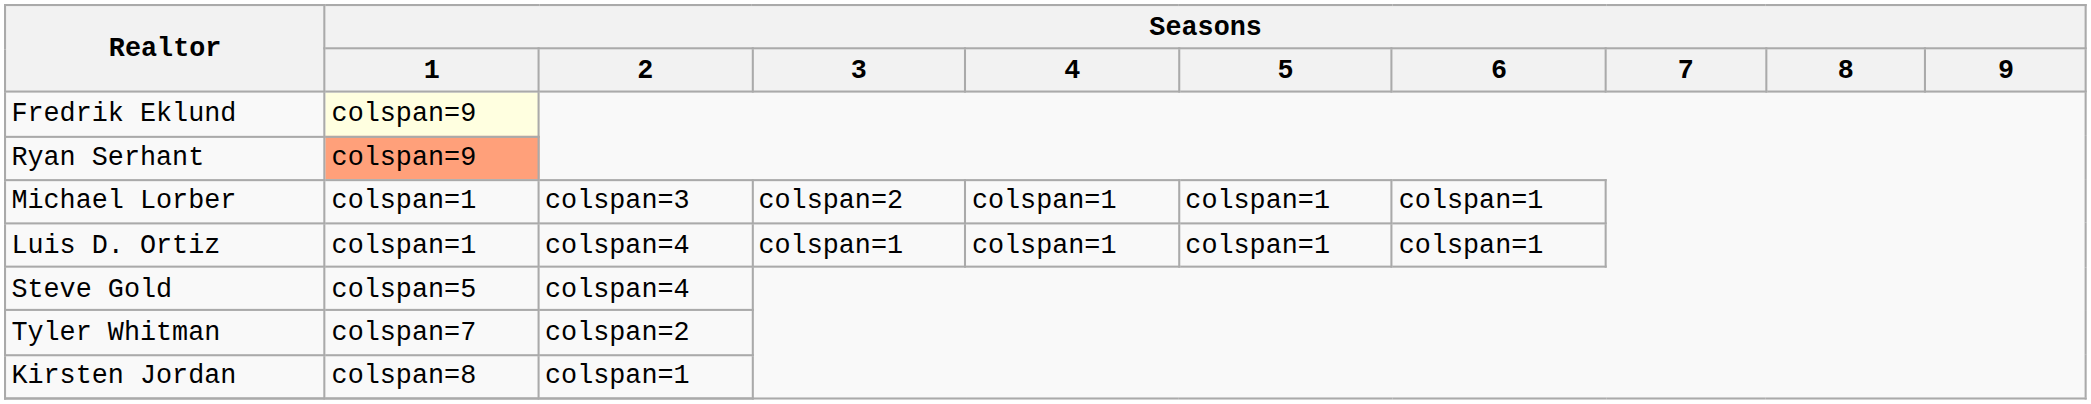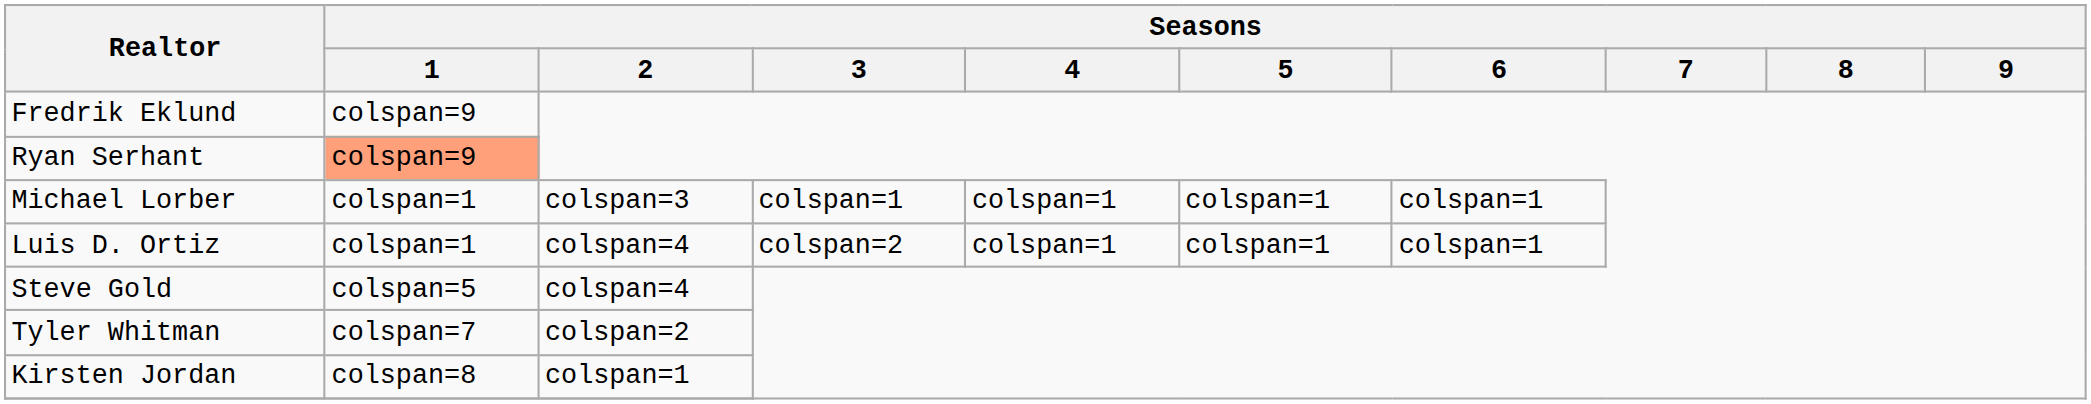(404, 114) lightyellow background -> (404, 114) no background
(831, 201) colspan=2 -> (831, 201) colspan=1
(831, 245) colspan=1 -> (831, 245) colspan=2
